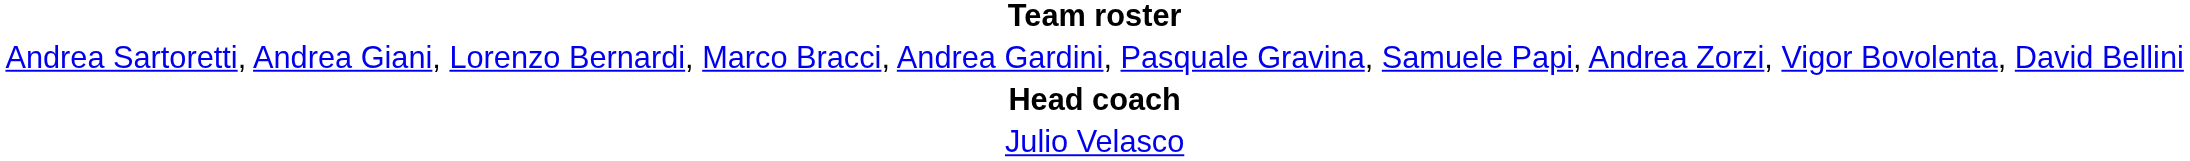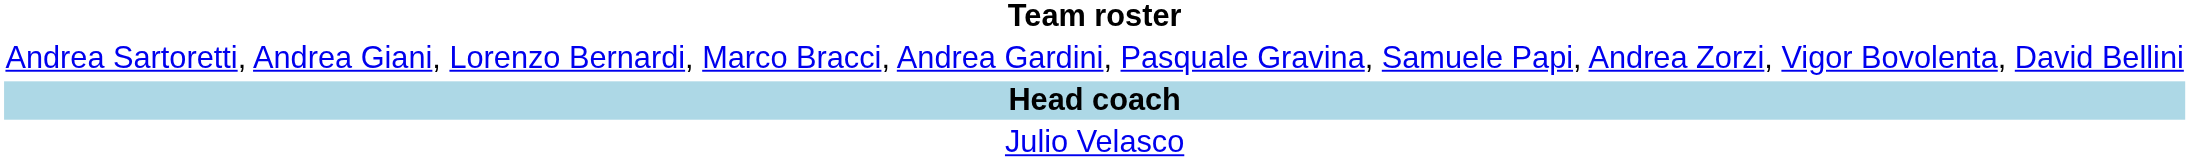(1095, 100) no background -> (1095, 100) lightblue background
